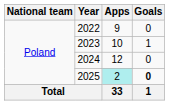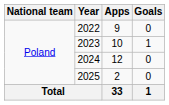(117, 76) paleturquoise background -> (117, 76) no background
(148, 76) bold -> (148, 76) normal
